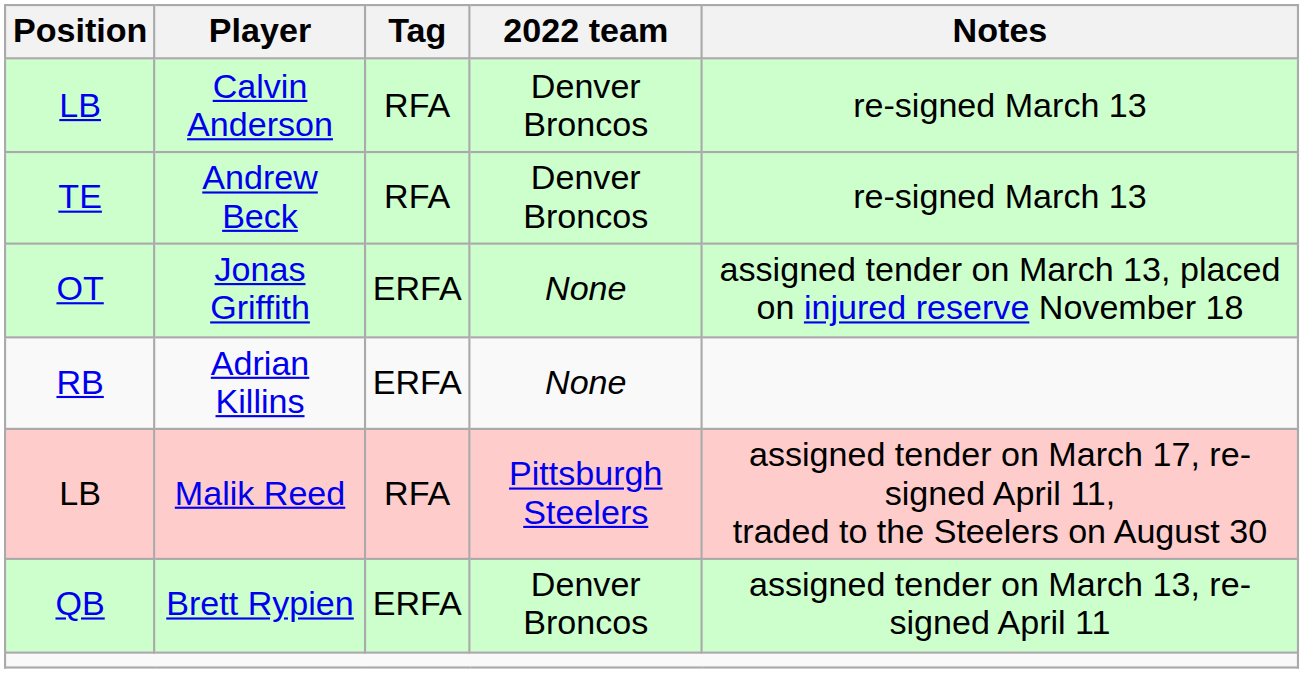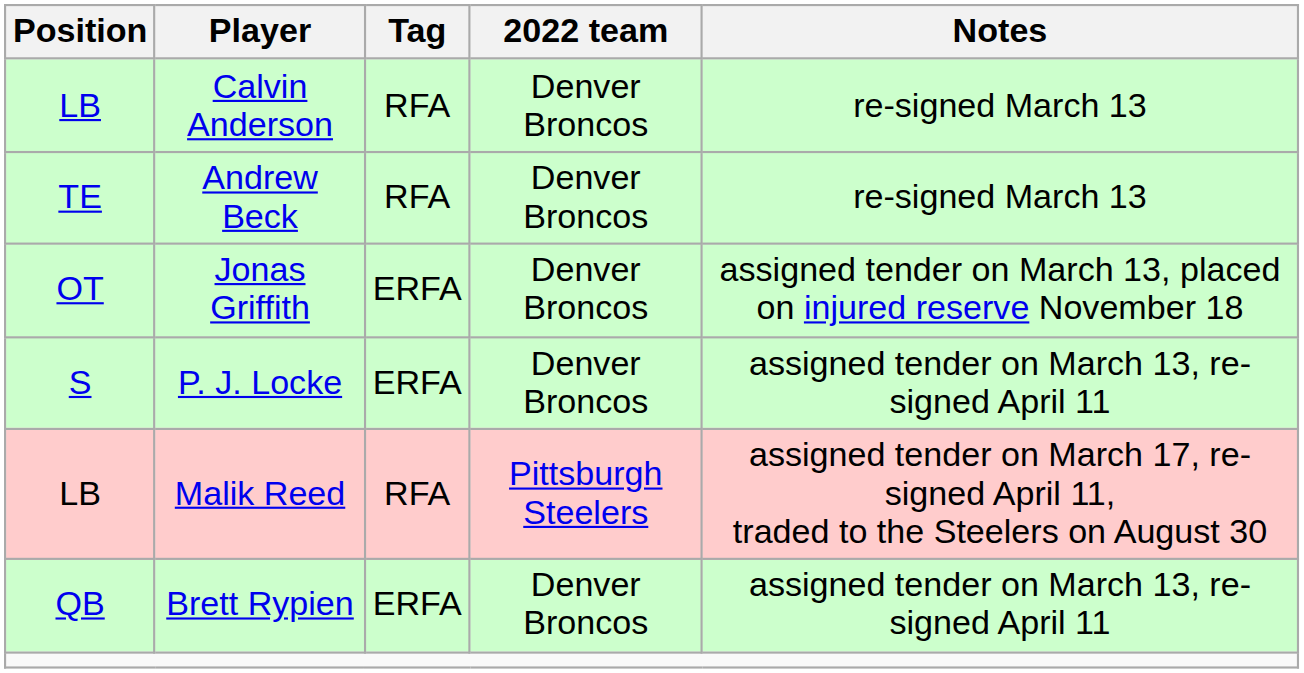(586, 289) None -> (586, 289) Denver Broncos
- row: (260, 381)
+ row: (260, 381)
